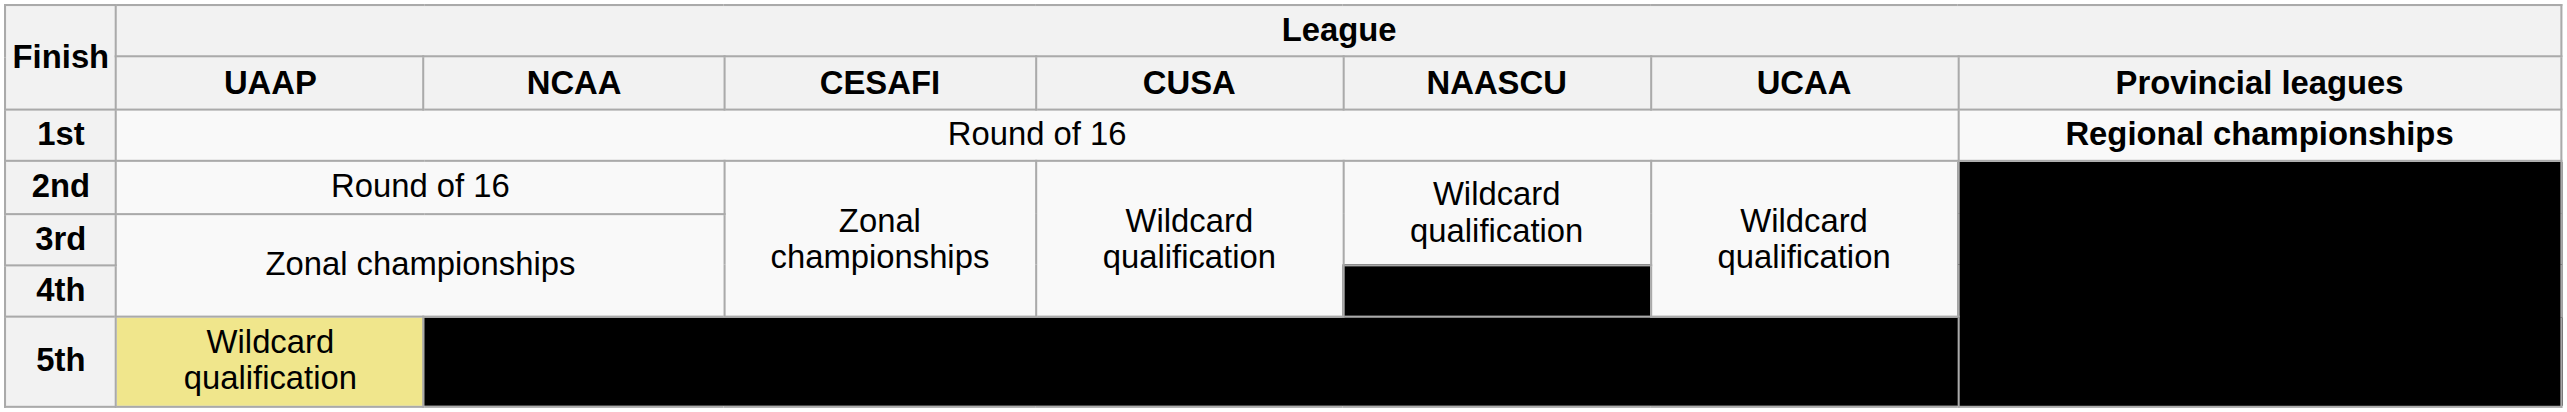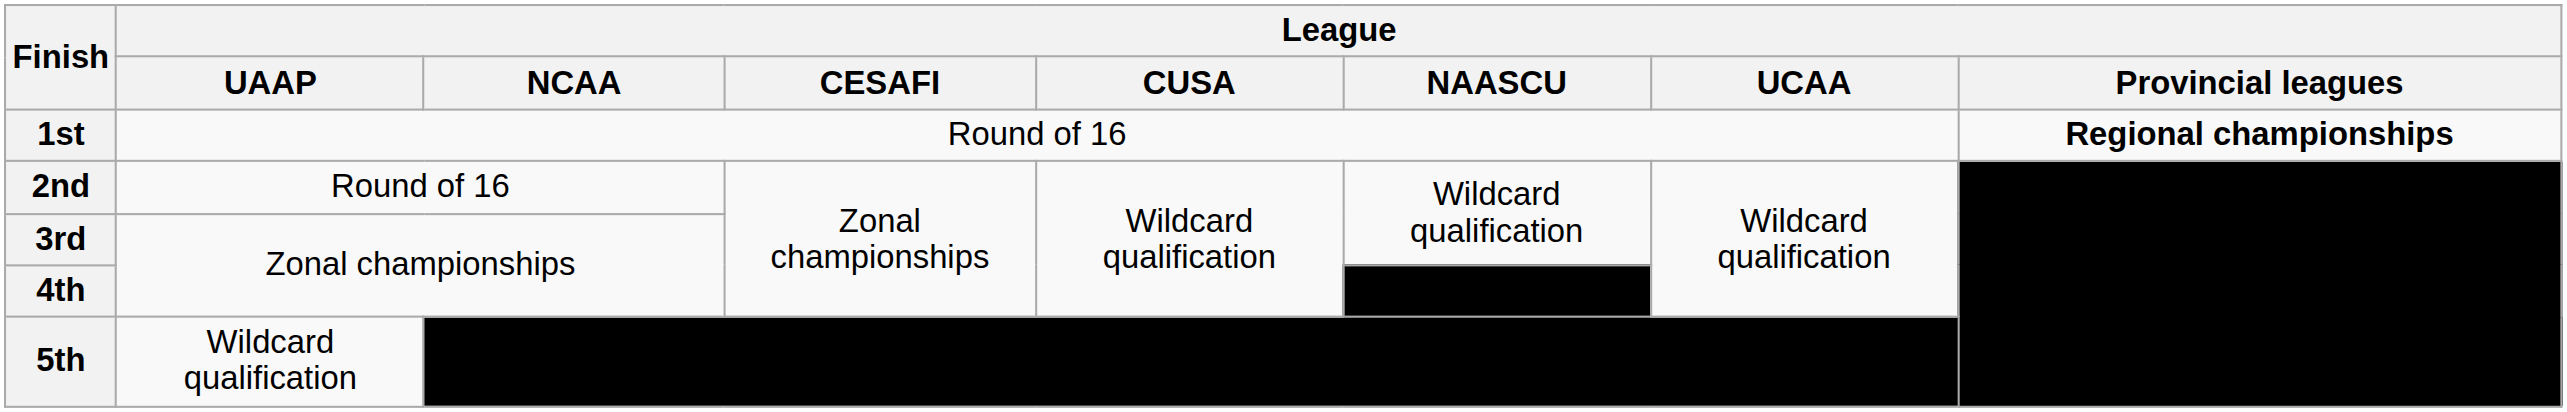(270, 361) khaki background -> (270, 361) no background
